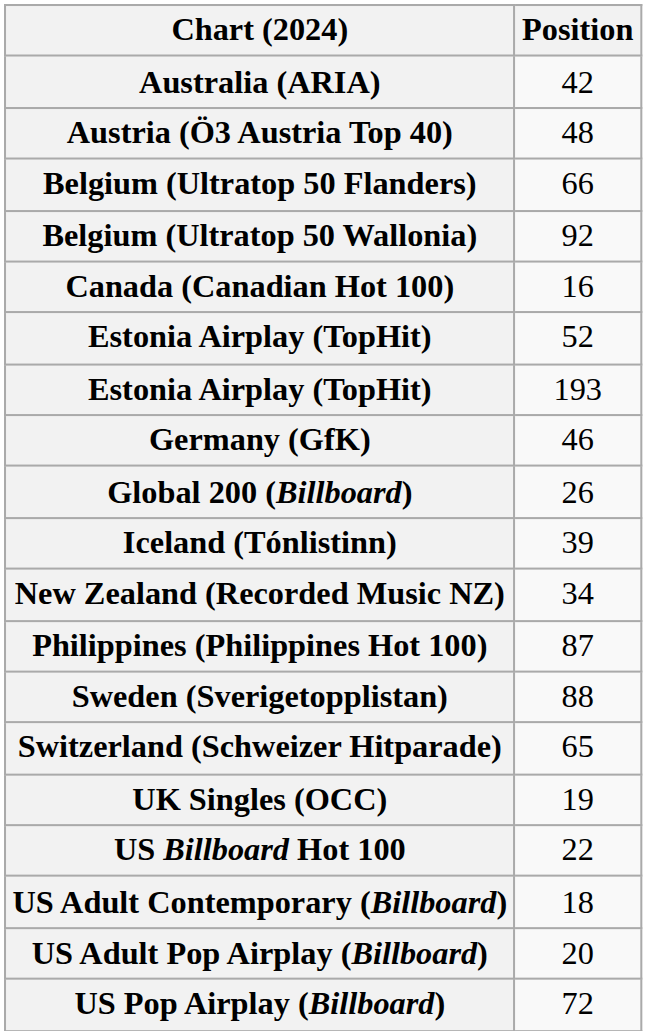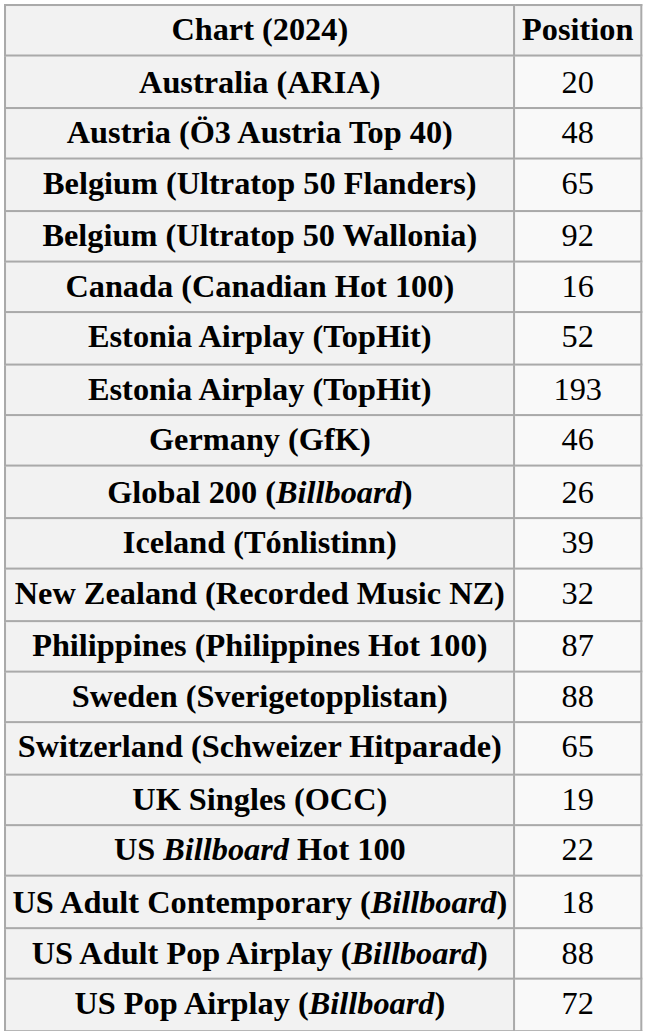(578, 81) 42 -> (578, 81) 20
(578, 183) 66 -> (578, 183) 65
(578, 593) 34 -> (578, 593) 32
(578, 952) 20 -> (578, 952) 88
